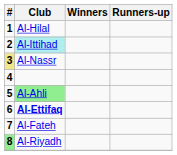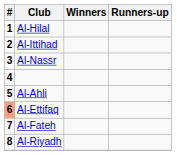(37, 45) paleturquoise background -> (37, 45) no background
(10, 61) khaki background -> (10, 61) no background
(32, 93) lightgreen background -> (32, 93) no background
(10, 110) no background -> (10, 110) lightsalmon background
(40, 110) bold -> (38, 110) normal
(10, 142) lightgreen background -> (10, 142) no background
